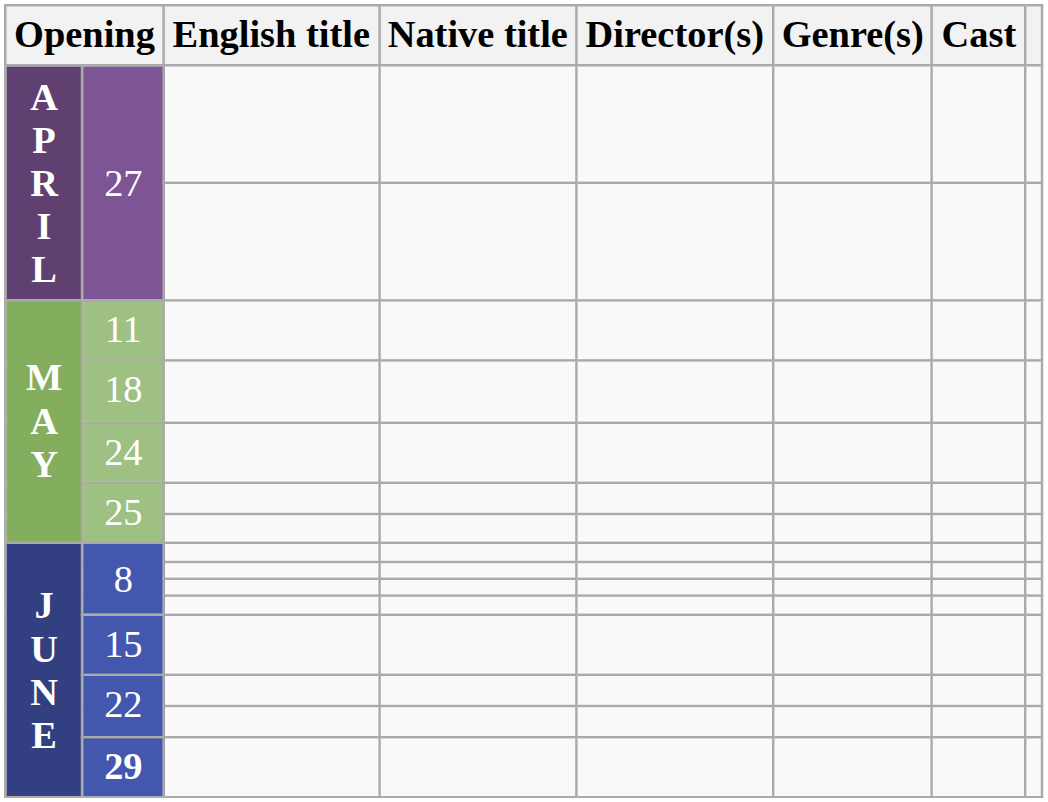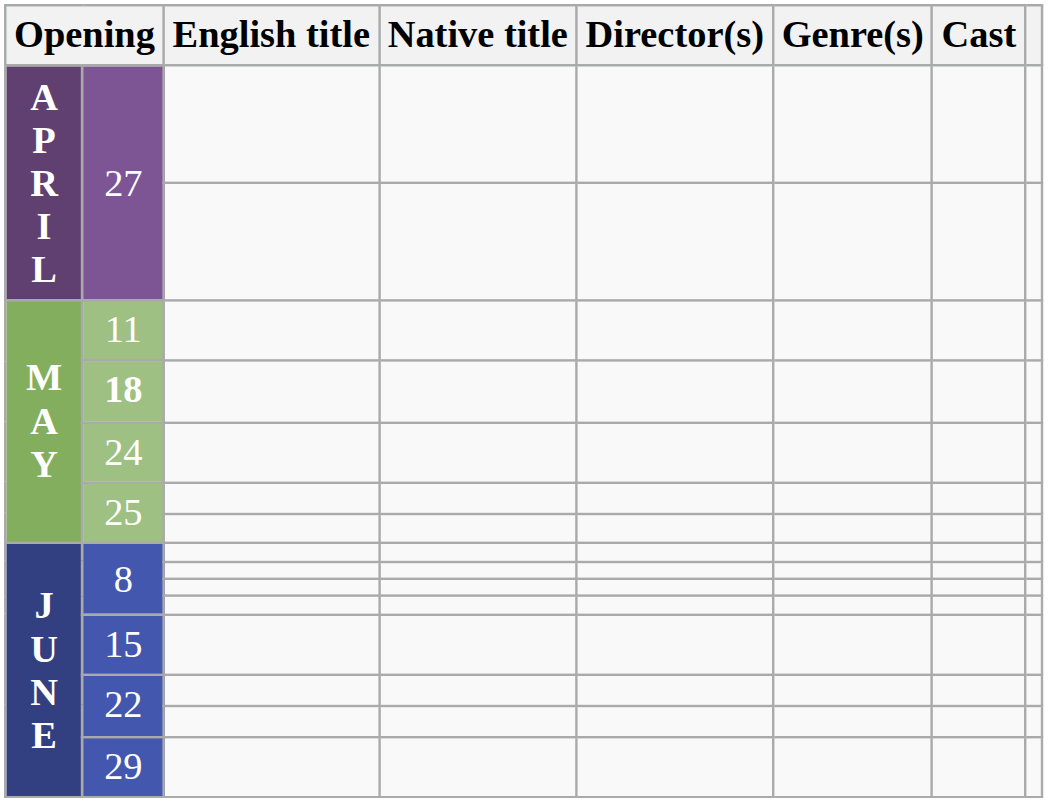(123, 390) normal -> (123, 390) bold
(123, 765) bold -> (123, 765) normal
